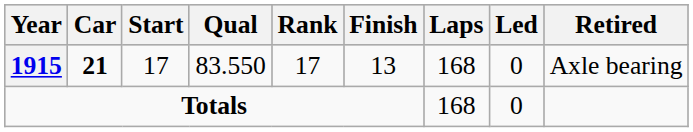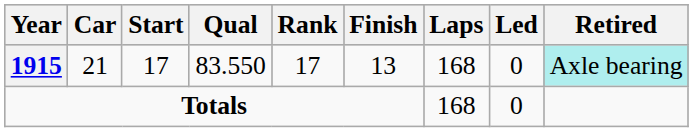(95, 65) bold -> (95, 65) normal
(616, 65) no background -> (616, 65) paleturquoise background
